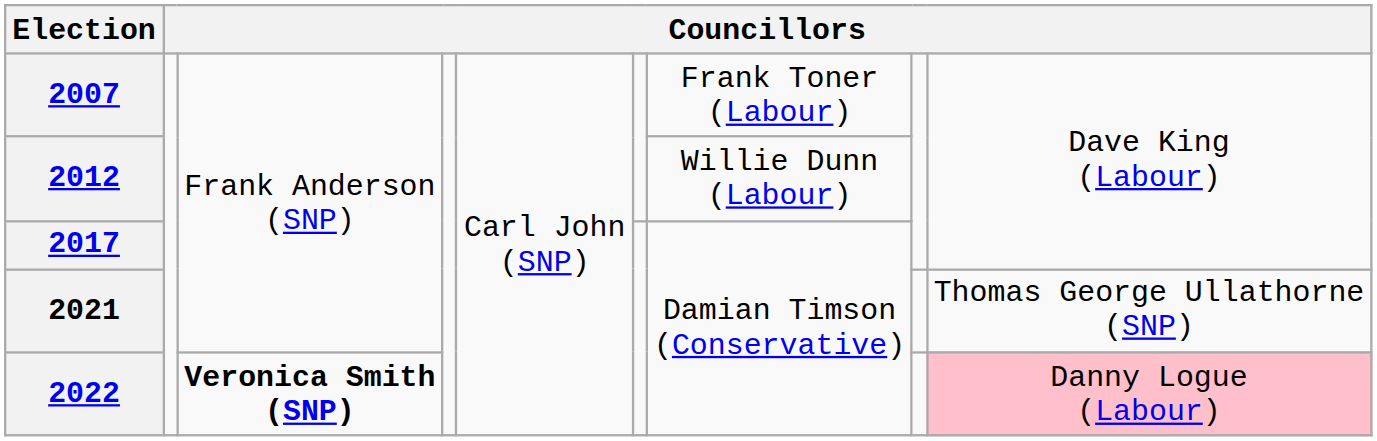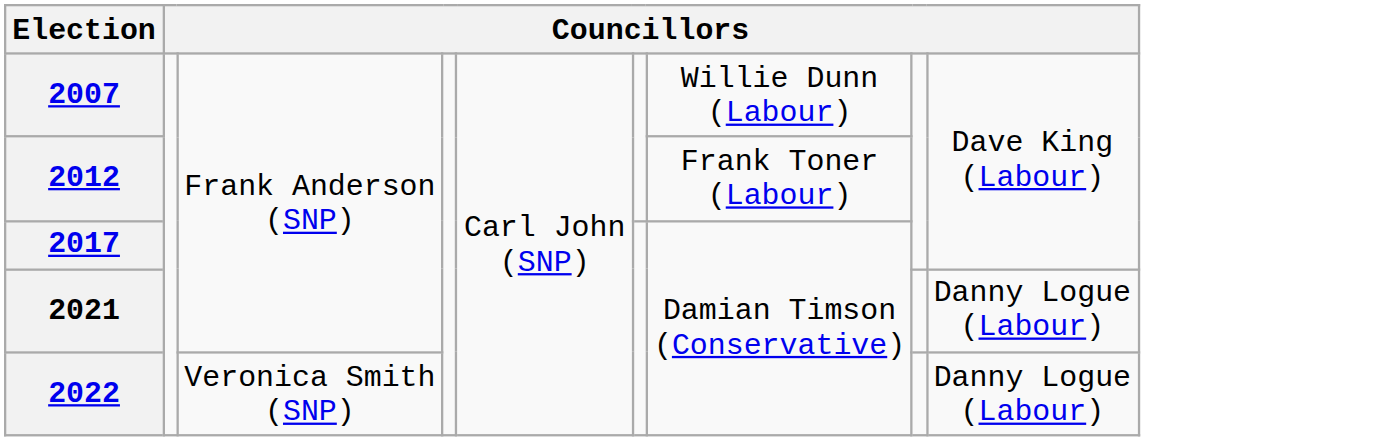(780, 95) Frank Toner (Labour) -> (780, 95) Willie Dunn (Labour)
(780, 179) Willie Dunn (Labour) -> (780, 179) Frank Toner (Labour)
(1149, 311) Thomas George Ullathorne (SNP) -> (1032, 311) Danny Logue (Labour)
(310, 394) bold -> (310, 394) normal
(1149, 394) pink background -> (1032, 394) no background
